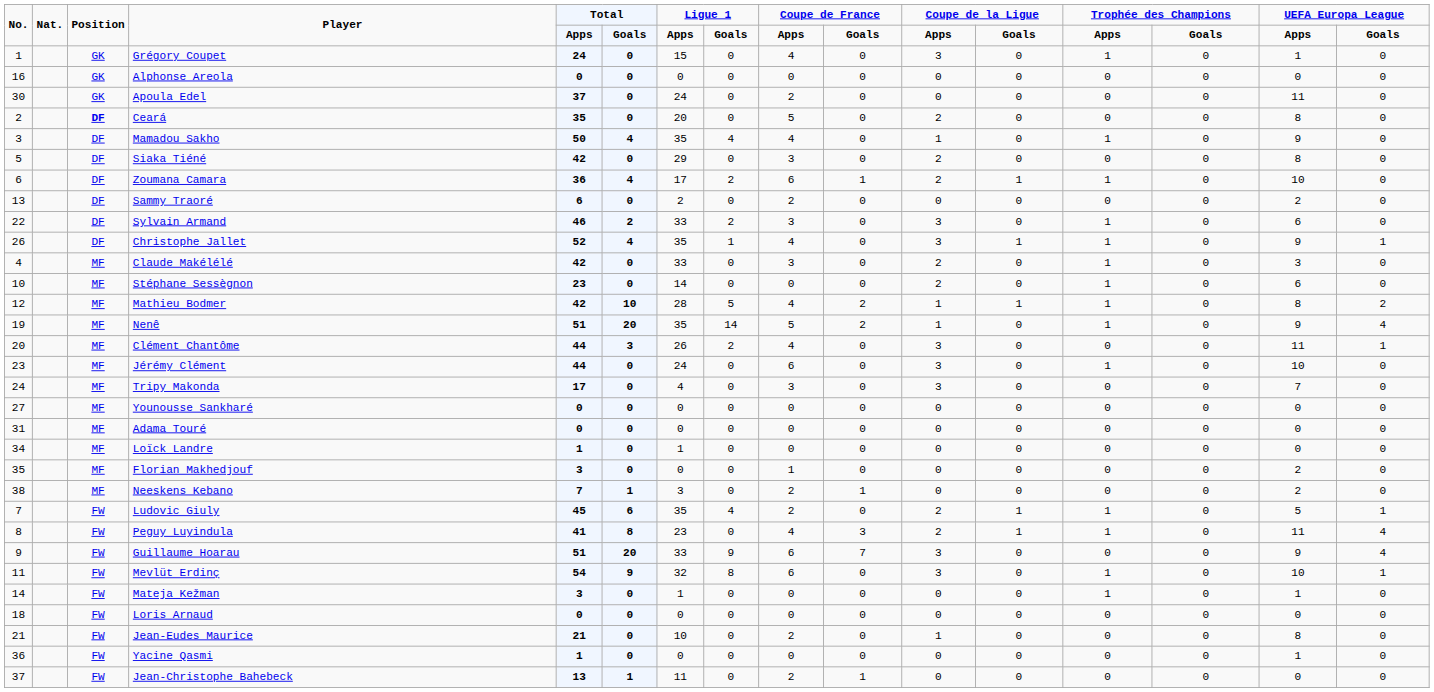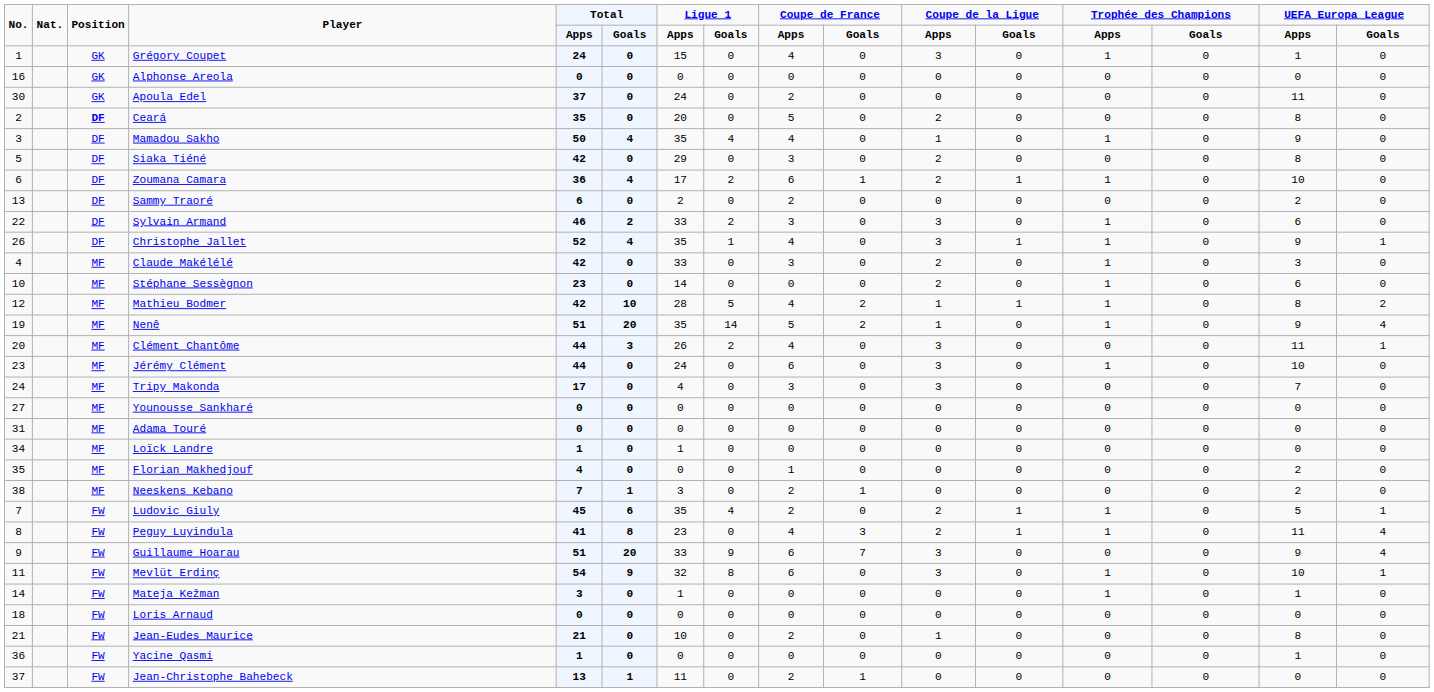(579, 470) 3 -> (579, 470) 4
